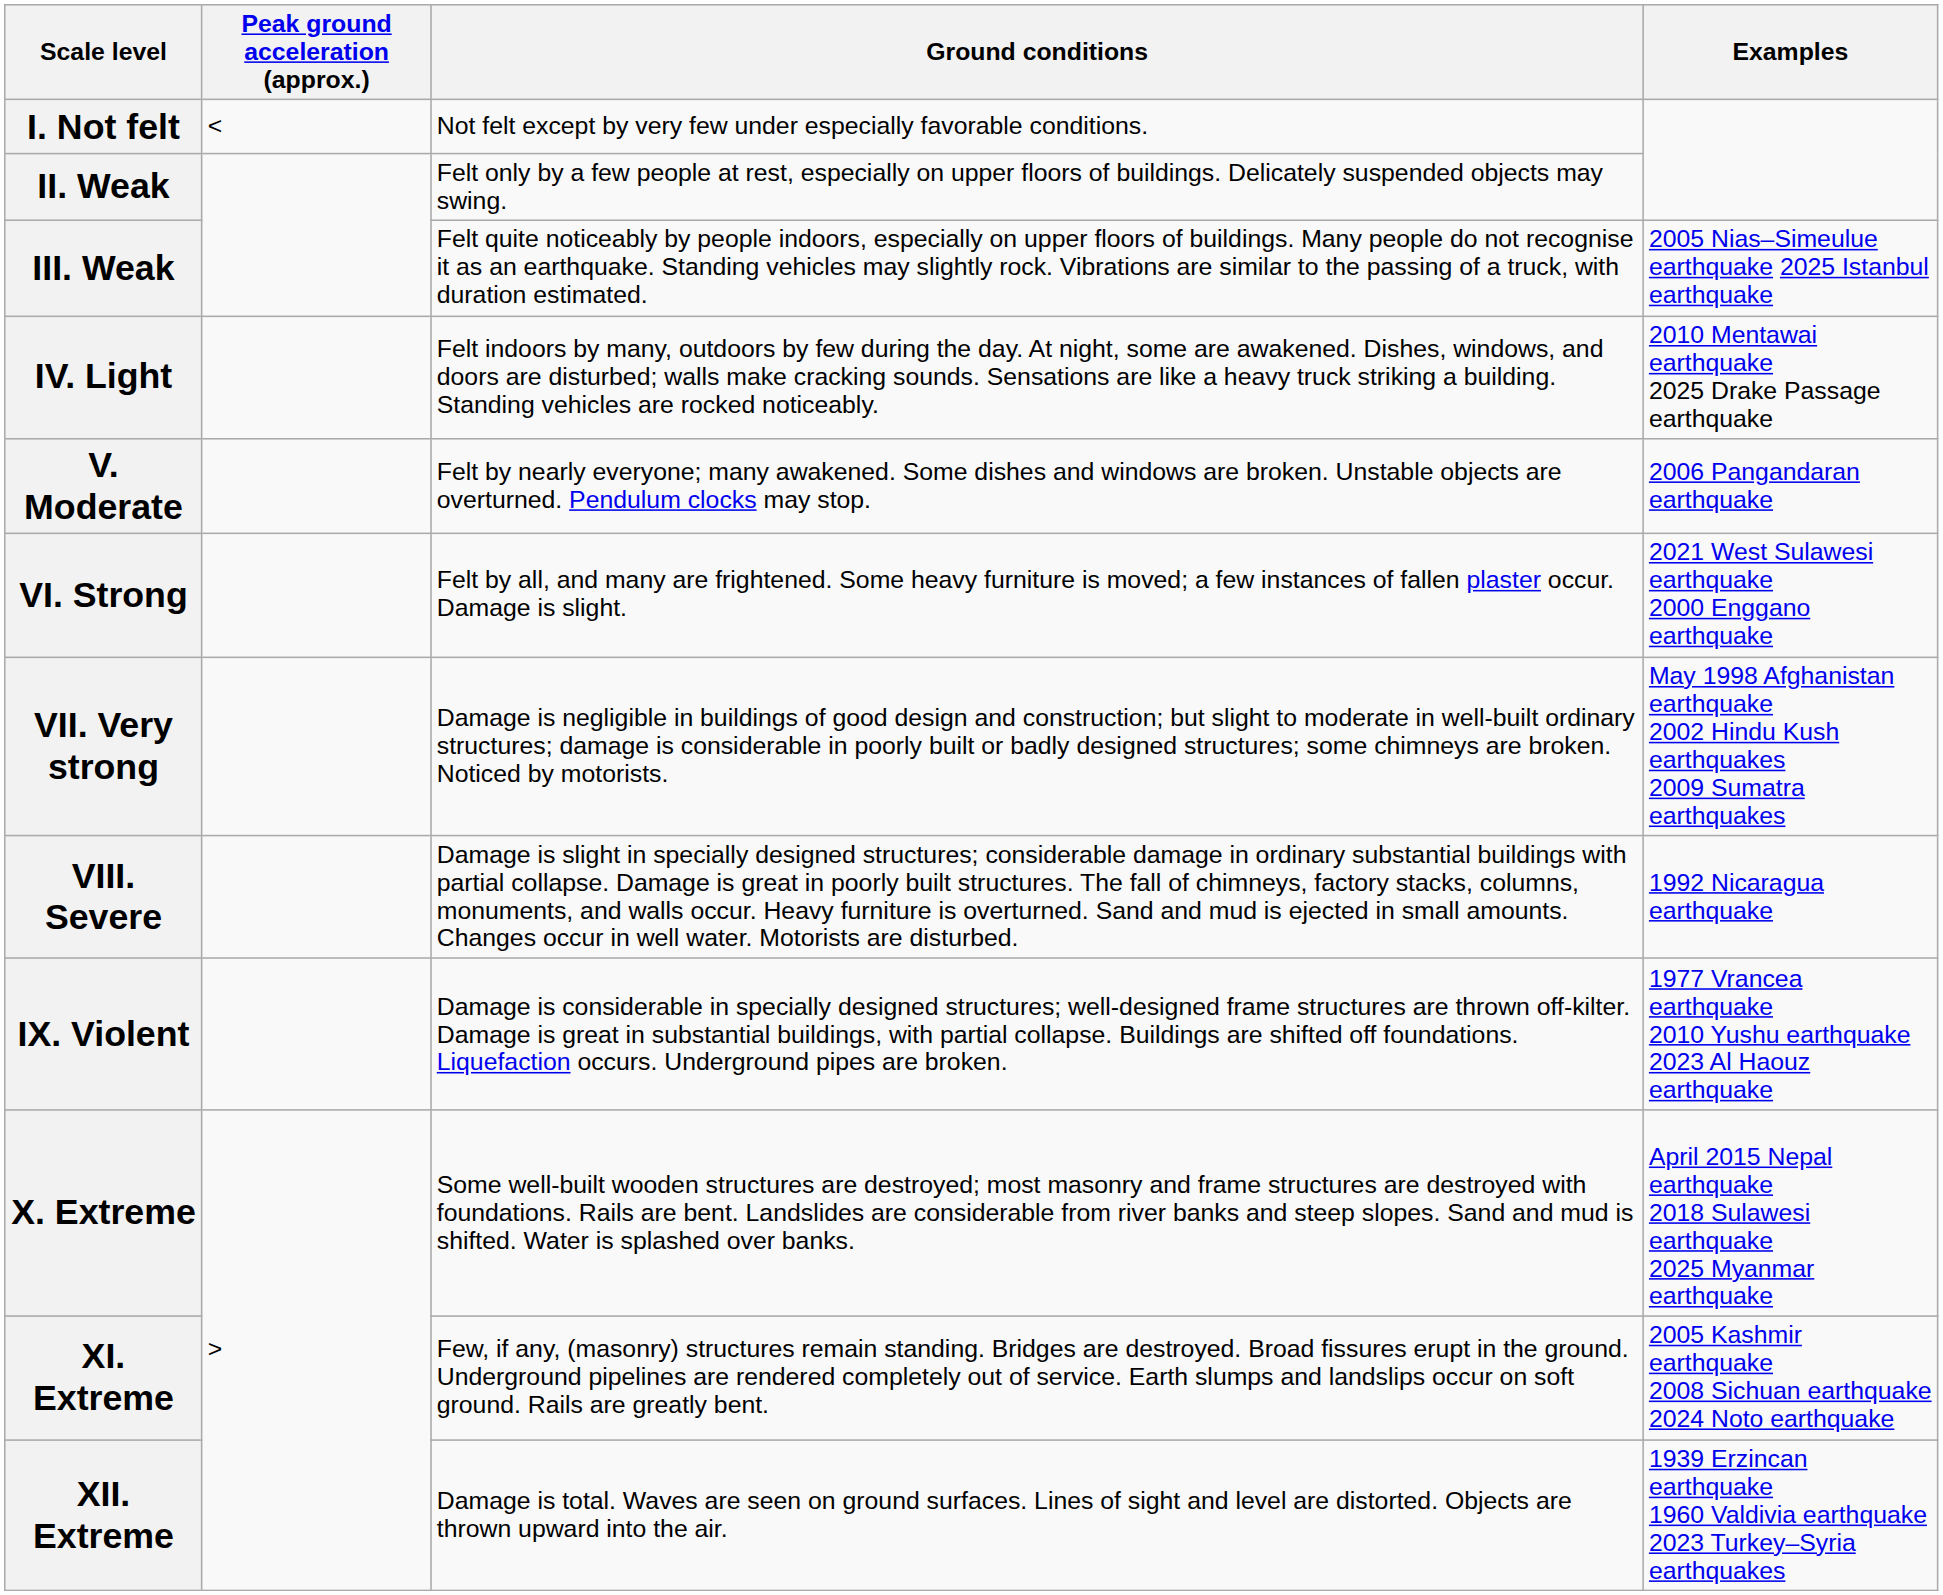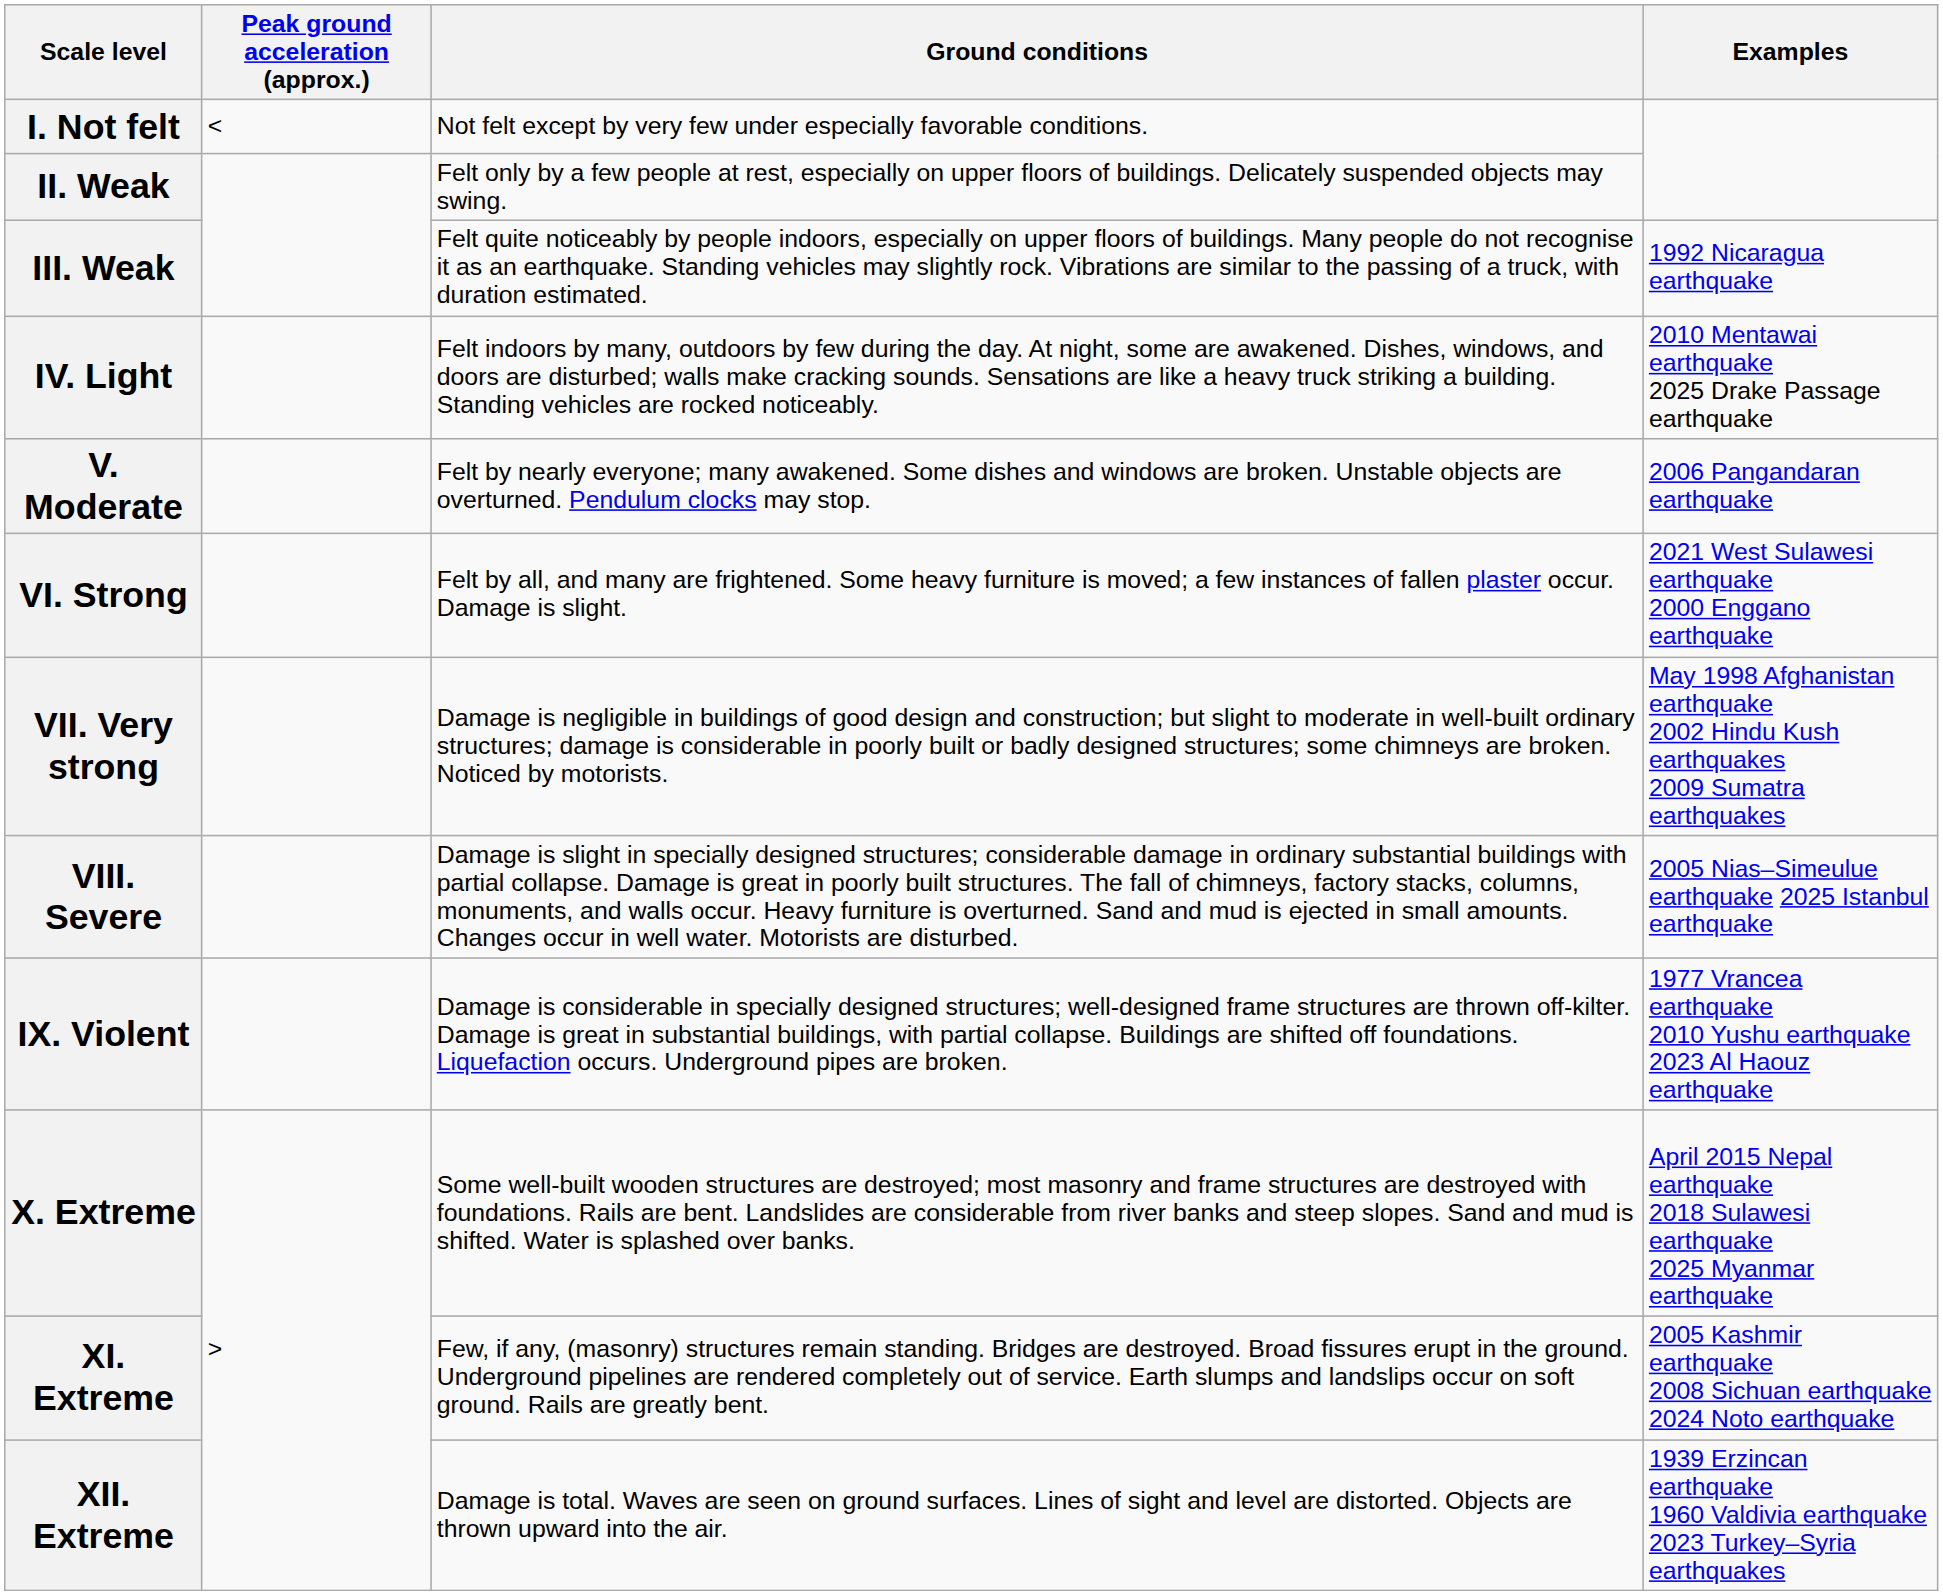(1789, 267) 2005 Nias–Simeulue earthquake 2025 Istanbul earthquake -> (1736, 267) 1992 Nicaragua earthquake
(1736, 896) 1992 Nicaragua earthquake -> (1789, 896) 2005 Nias–Simeulue earthquake 2025 Istanbul earthquake
